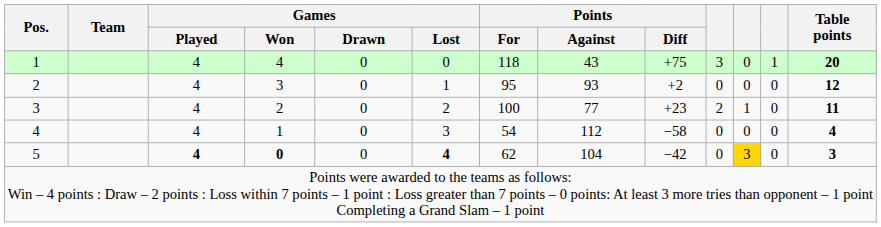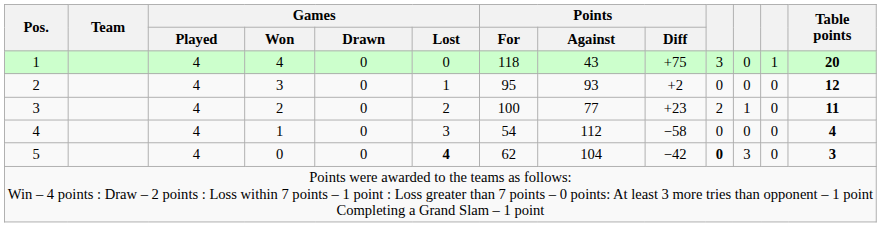(196, 154) bold -> (196, 154) normal
(280, 154) bold -> (280, 154) normal
(719, 154) normal -> (719, 154) bold
(747, 154) gold background -> (747, 154) no background
